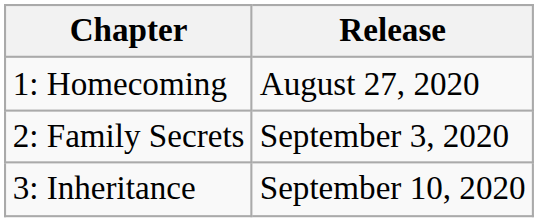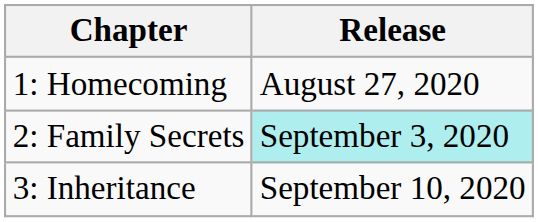(384, 135) no background -> (384, 135) paleturquoise background
